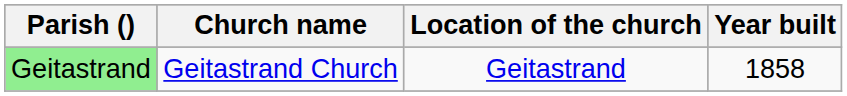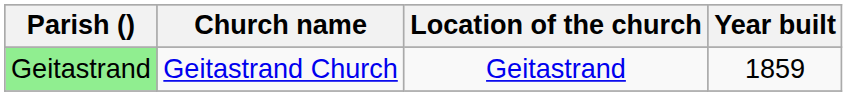(775, 68) 1858 -> (775, 68) 1859
